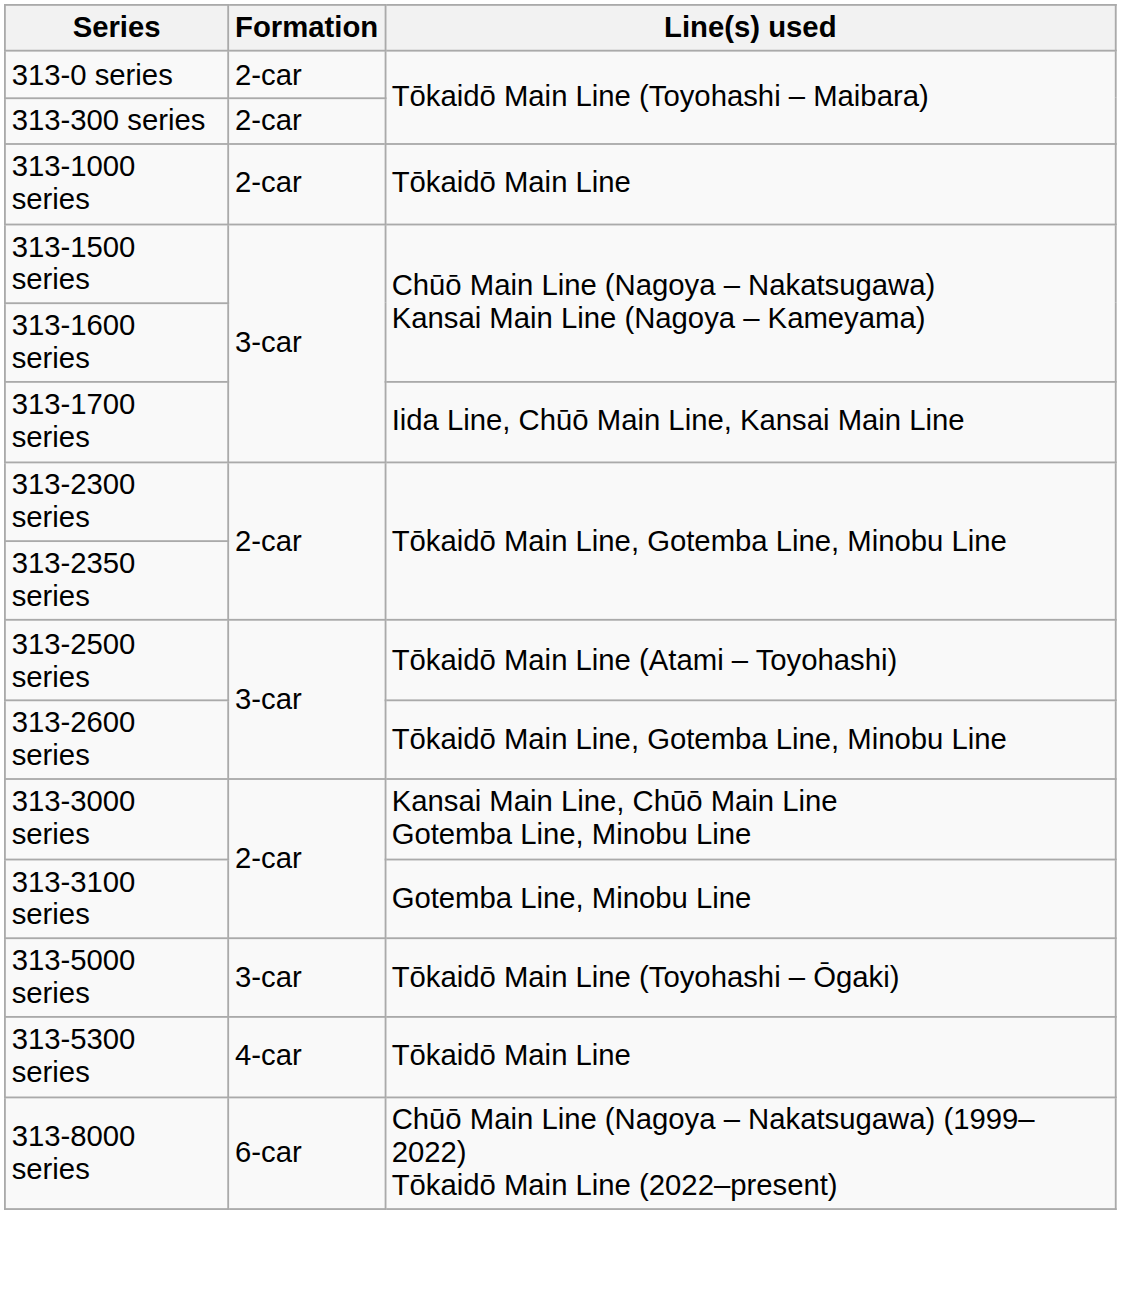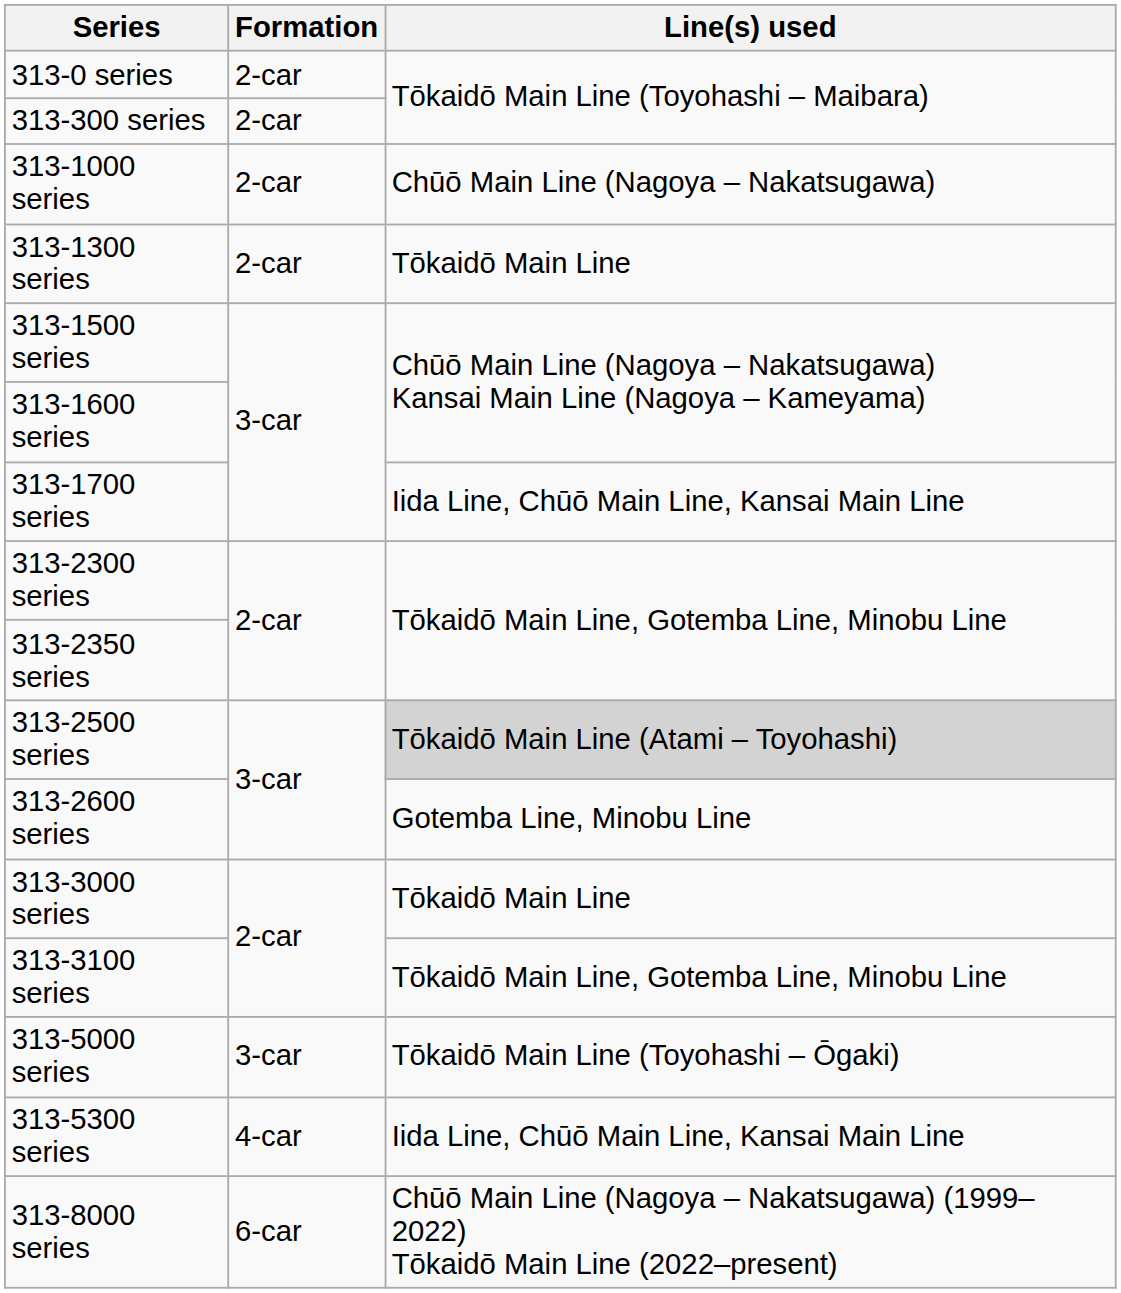(511, 183) Tōkaidō Main Line -> (663, 183) Chūō Main Line (Nagoya – Nakatsugawa)
+ row: (74, 262)
(644, 659) no background -> (644, 739) lightgrey background
(699, 739) Tōkaidō Main Line, Gotemba Line, Minobu Line -> (572, 818) Gotemba Line, Minobu Line
(615, 818) Kansai Main Line, Chūō Main Line Gotemba Line, Minobu Line -> (511, 897) Tōkaidō Main Line
(572, 897) Gotemba Line, Minobu Line -> (699, 977) Tōkaidō Main Line, Gotemba Line, Minobu Line
(511, 1056) Tōkaidō Main Line -> (678, 1136) Iida Line, Chūō Main Line, Kansai Main Line
